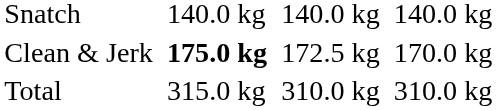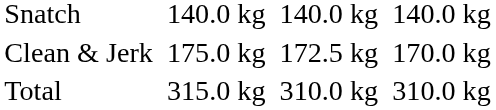(217, 52) bold -> (216, 52) normal
